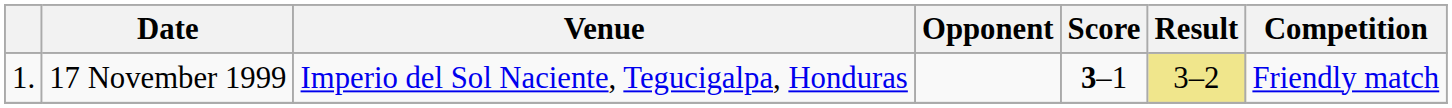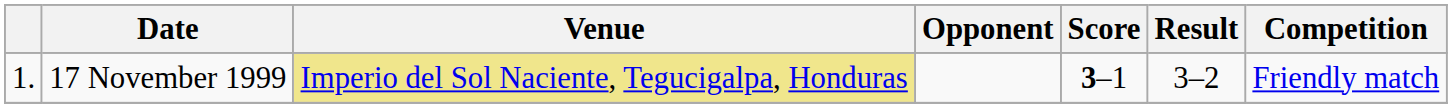(604, 77) no background -> (604, 77) khaki background
(1196, 77) khaki background -> (1196, 77) no background
